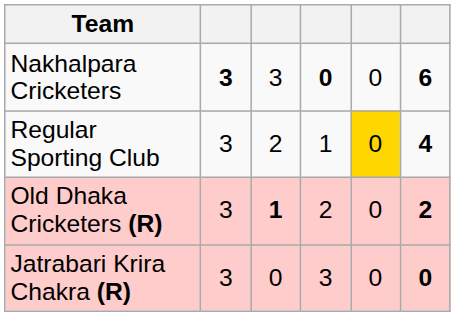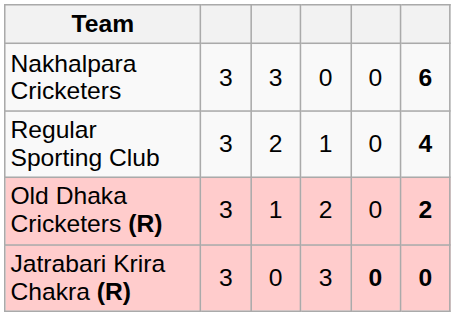(226, 76) bold -> (226, 76) normal
(326, 76) bold -> (326, 76) normal
(375, 143) gold background -> (375, 143) no background
(276, 210) bold -> (276, 210) normal
(375, 277) normal -> (375, 277) bold
